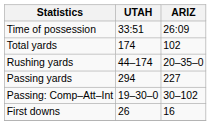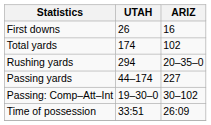rows swapped: (33, 112) <-> (51, 29)
(135, 62) 44–174 -> (127, 62) 294
(127, 79) 294 -> (135, 79) 44–174
